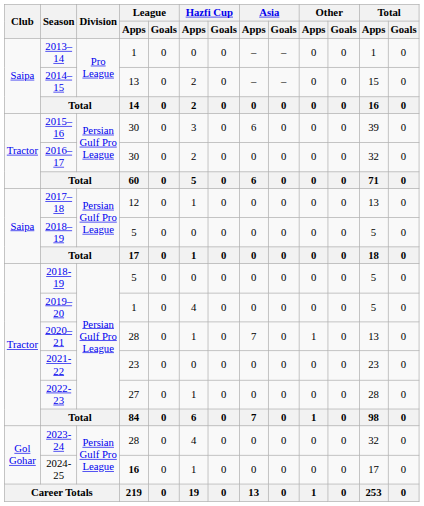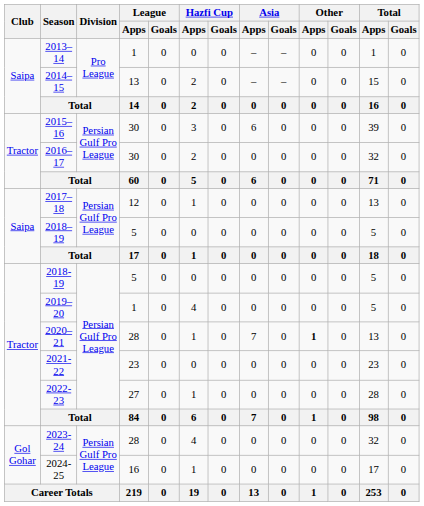(314, 336) normal -> (314, 336) bold
(134, 469) bold -> (134, 469) normal
